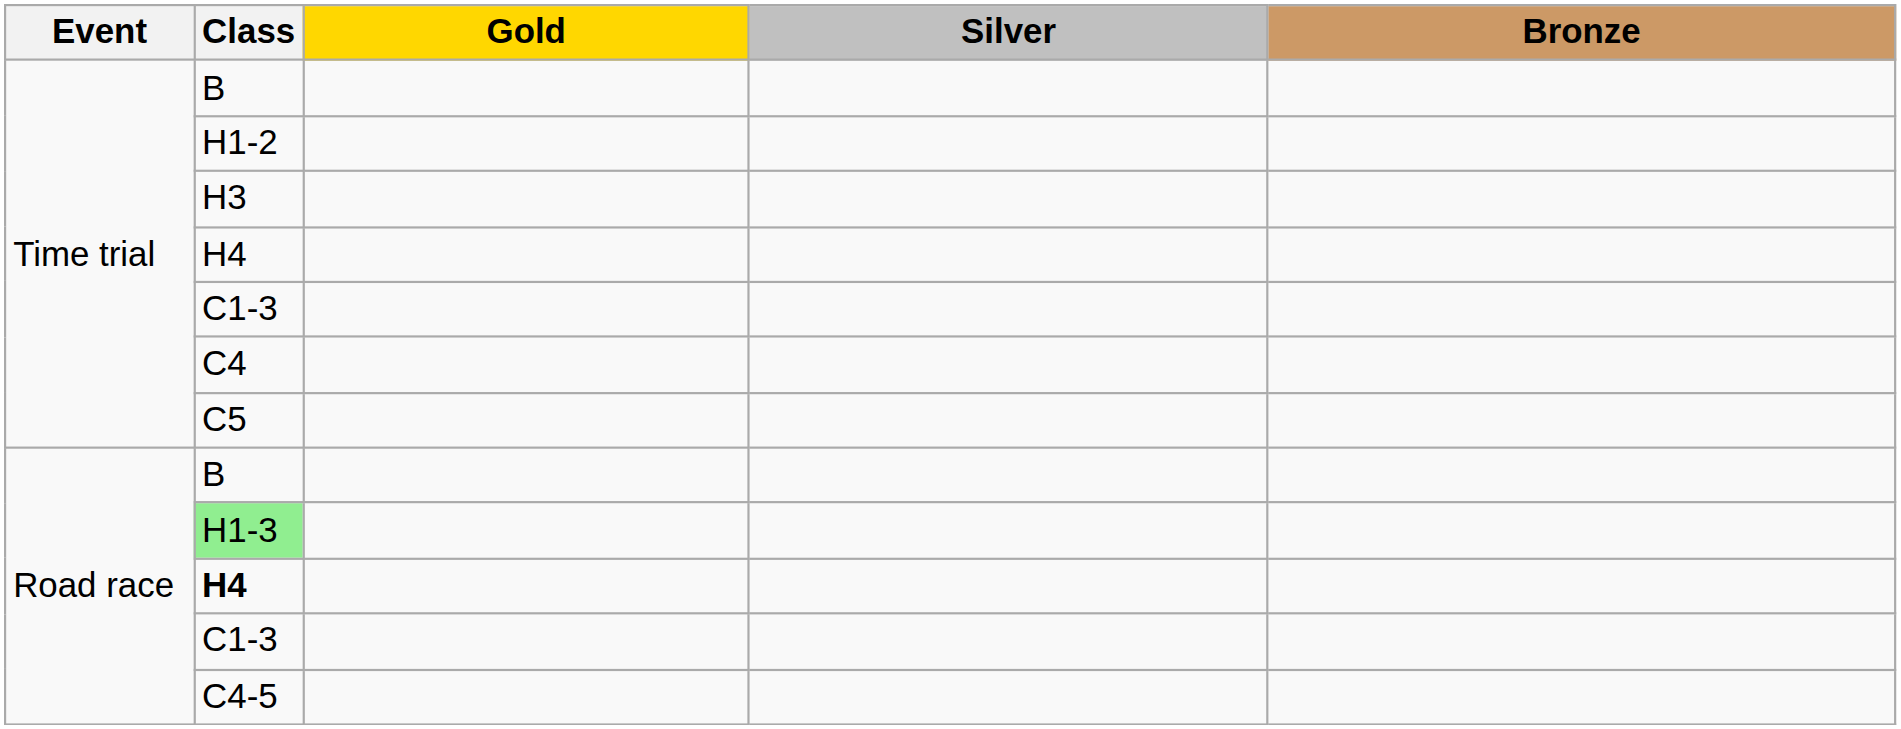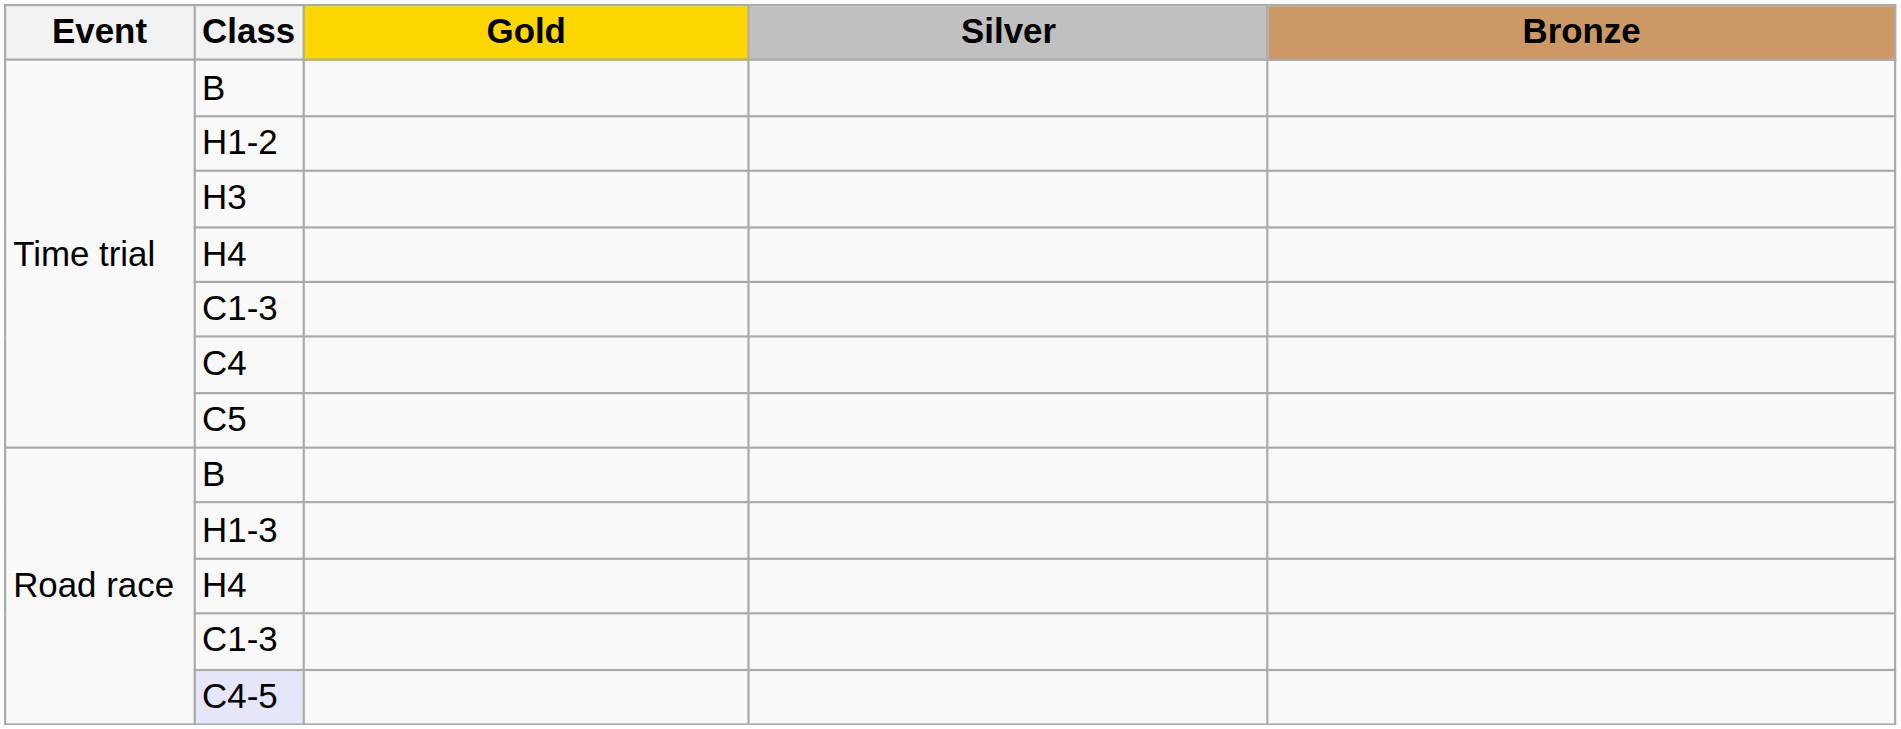(240, 530) lightgreen background -> (240, 530) no background
(224, 585) bold -> (224, 585) normal
(240, 695) no background -> (240, 695) lavender background
